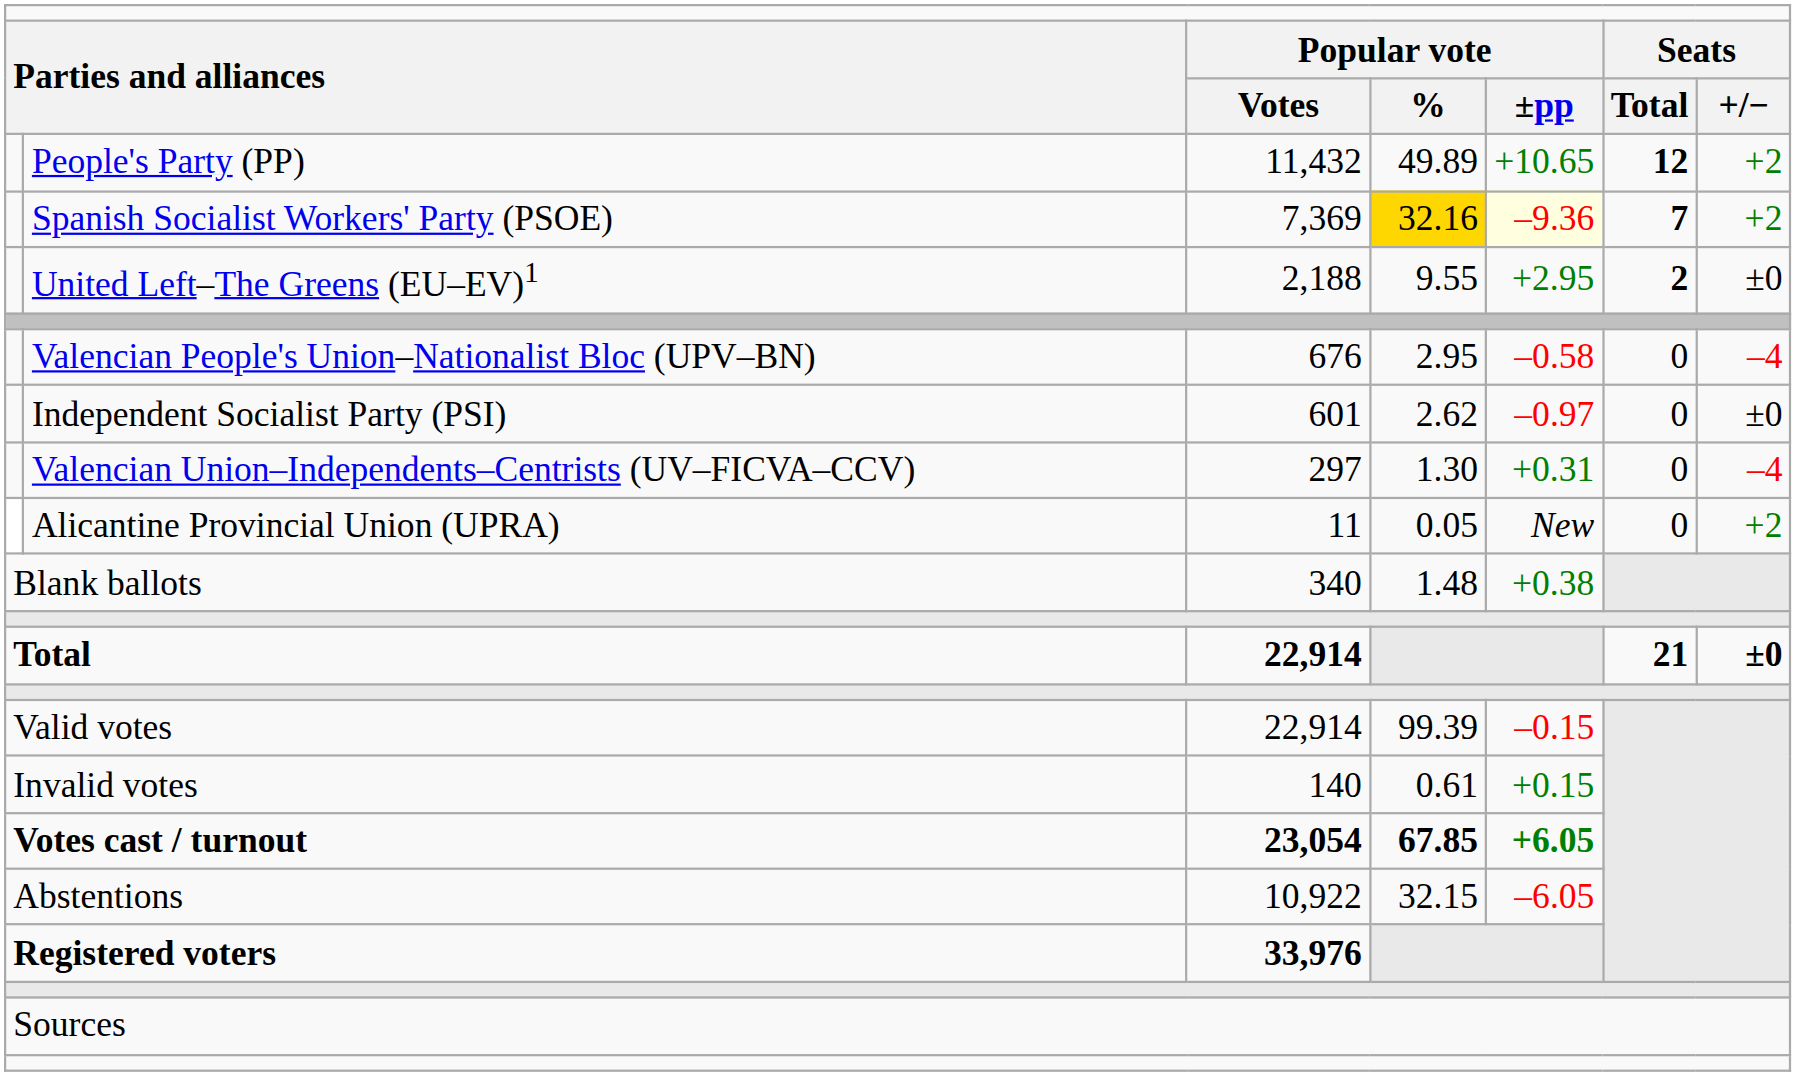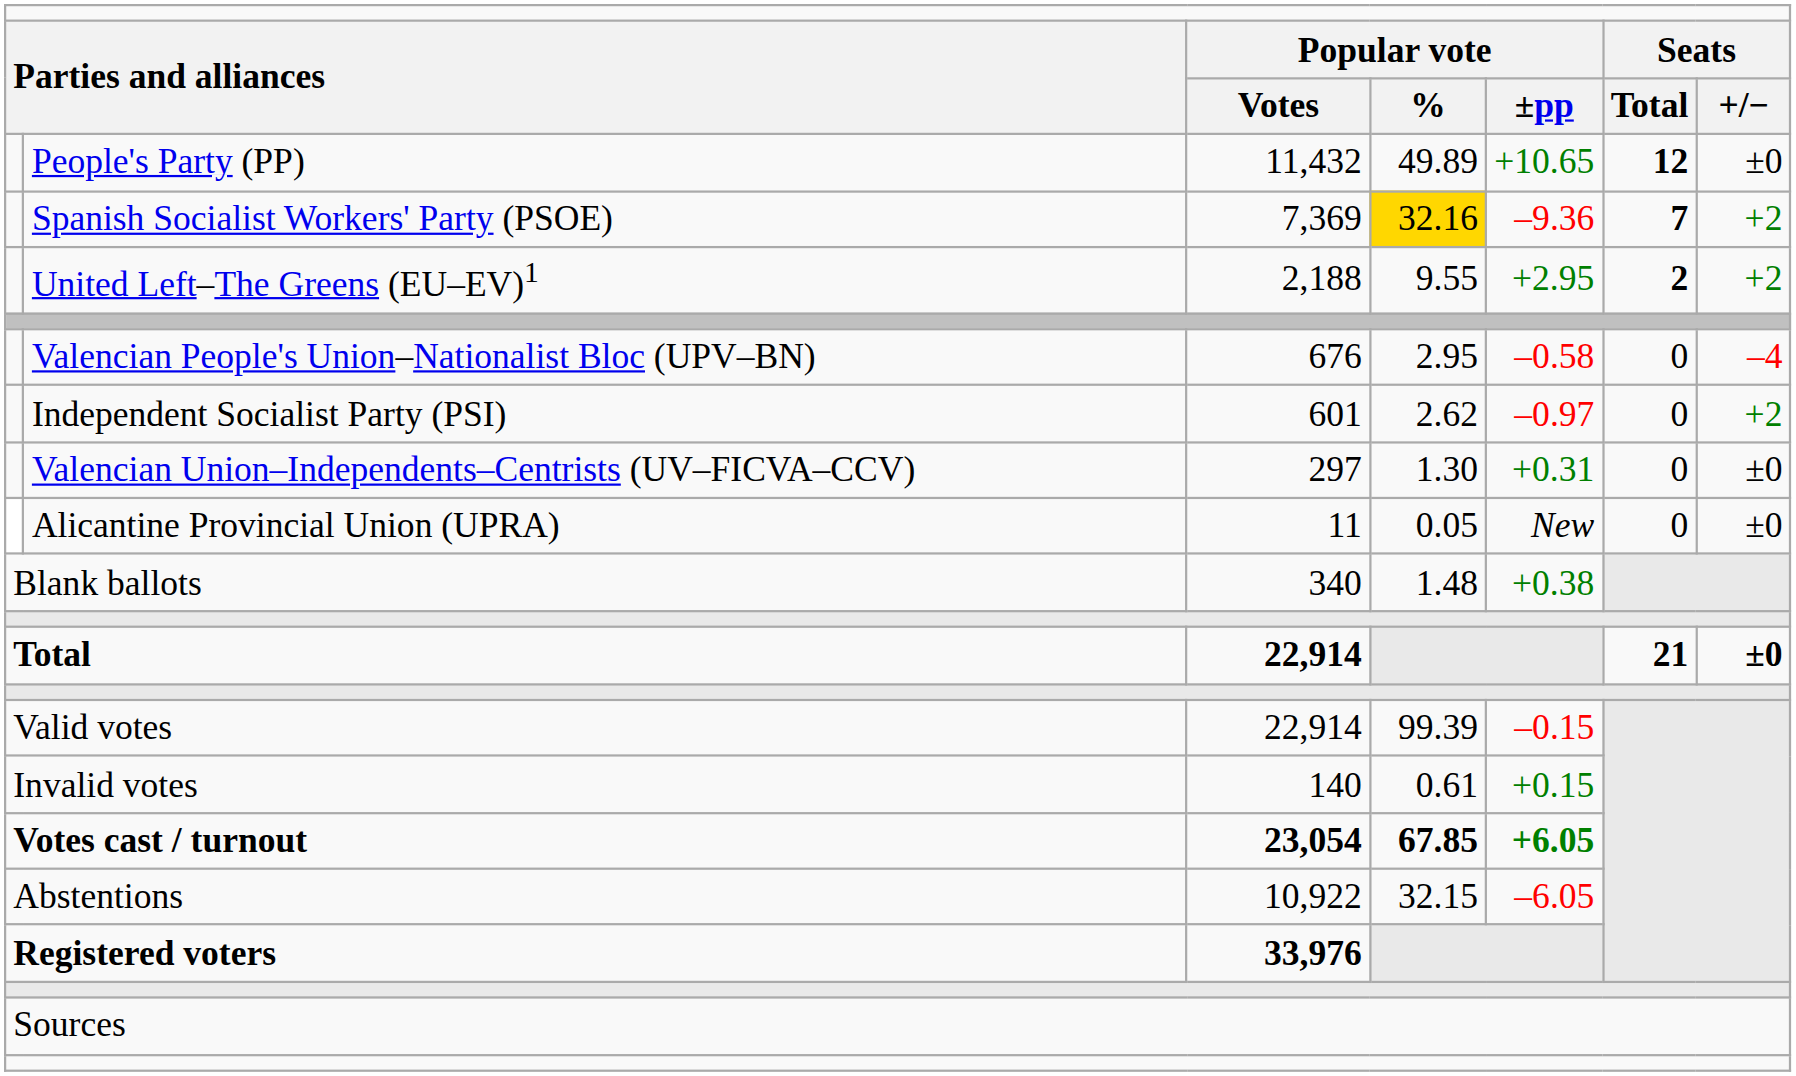(1764, 161) +2 -> (1764, 161) ±0
(1554, 218) lightyellow background -> (1554, 218) no background
(1764, 279) ±0 -> (1764, 279) +2
(1764, 413) ±0 -> (1764, 413) +2
(1765, 469) –4 -> (1764, 469) ±0
(1764, 525) +2 -> (1764, 525) ±0
